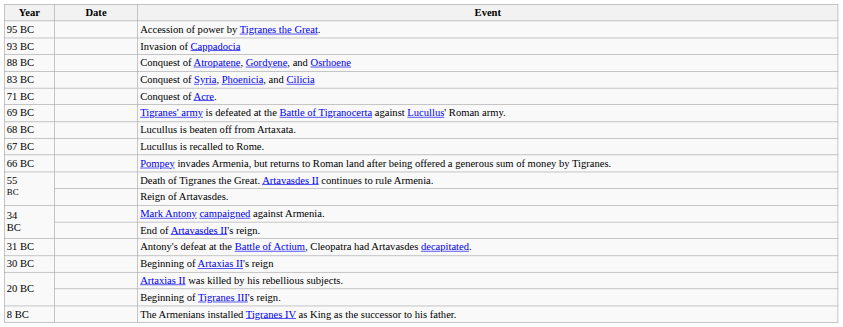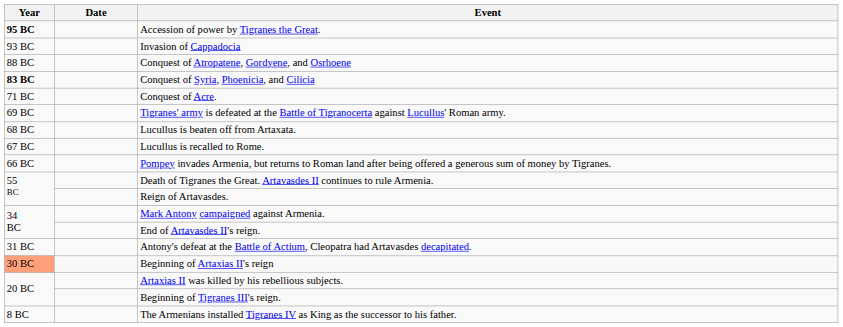(20, 29) normal -> (21, 29) bold
(20, 79) normal -> (21, 79) bold
(20, 264) no background -> (20, 264) lightsalmon background
